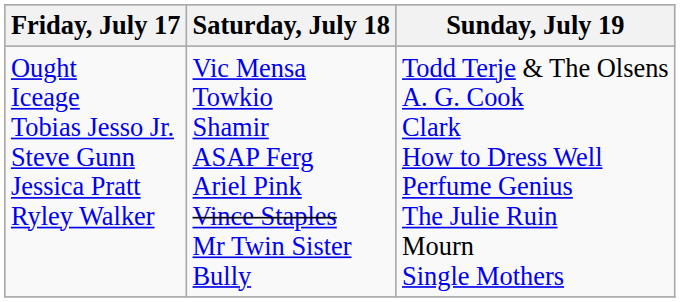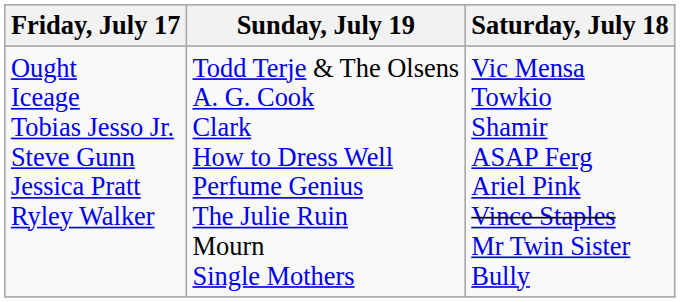columns swapped: (291, 25) <-> (535, 25)
